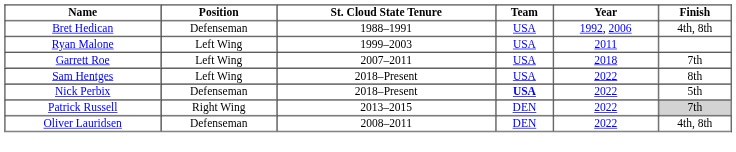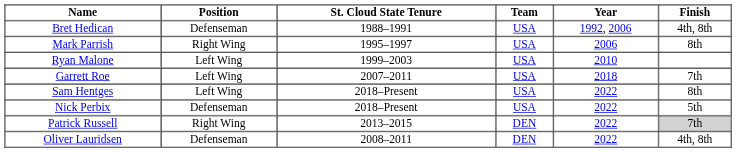+ row: (83, 44)
(606, 44) 2011 -> (606, 60) 2010
(524, 91) bold -> (524, 107) normal
